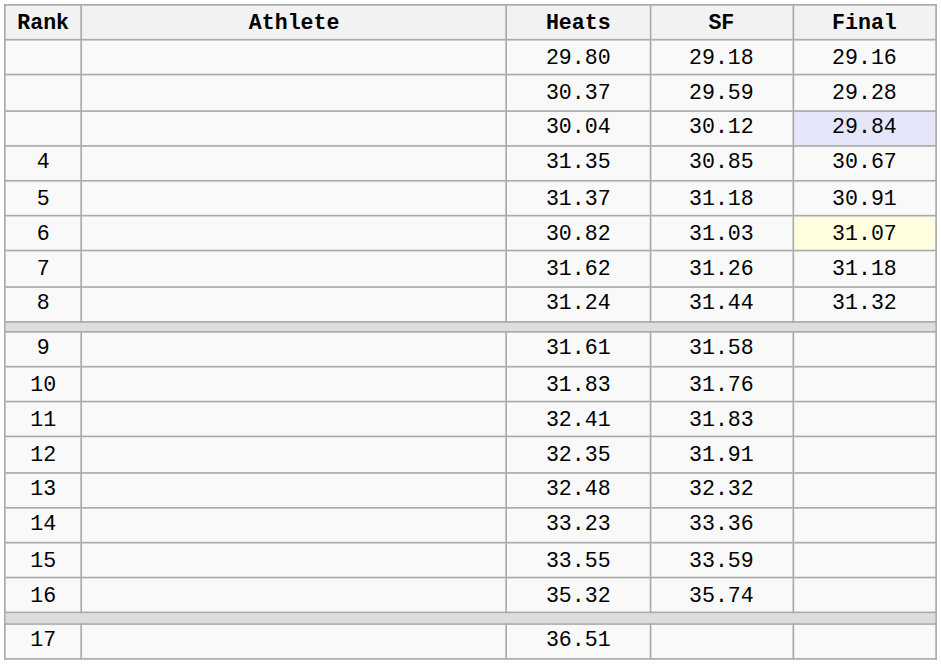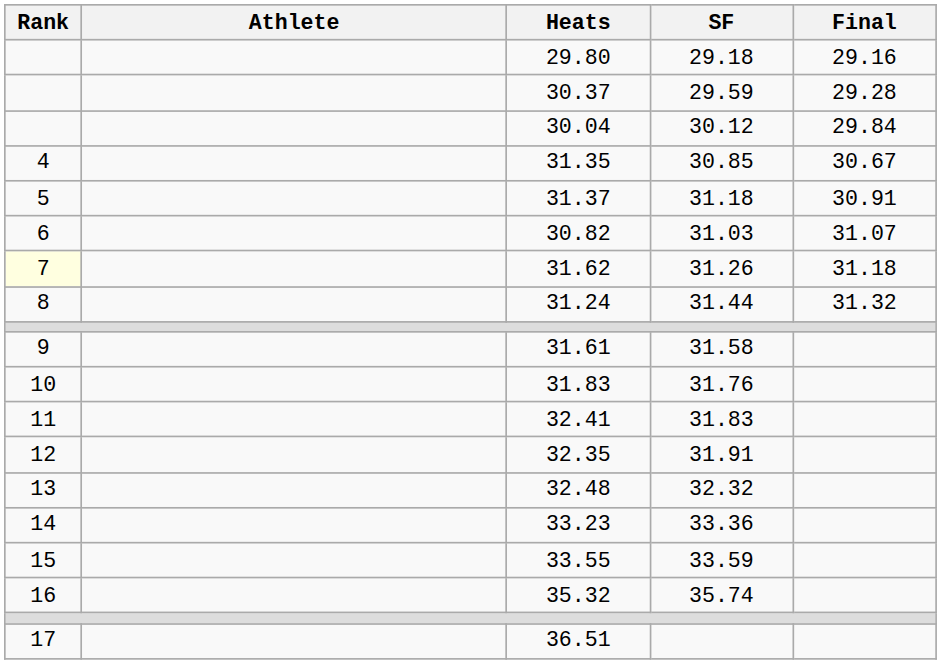(864, 128) lavender background -> (864, 128) no background
(864, 233) lightyellow background -> (864, 233) no background
(43, 269) no background -> (43, 269) lightyellow background
